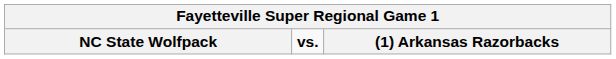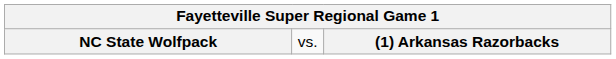(308, 41) bold -> (308, 41) normal
